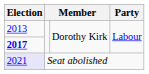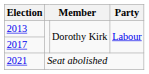(17, 45) bold -> (17, 45) normal
(17, 61) lavender background -> (17, 61) no background
